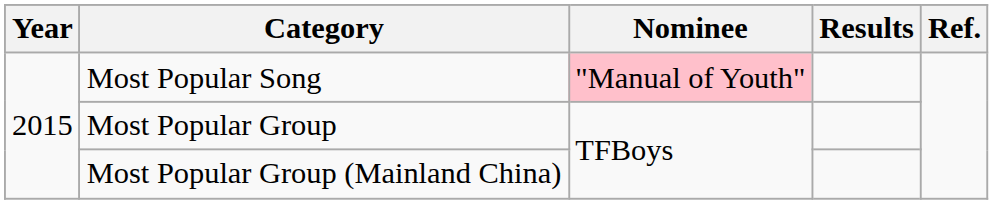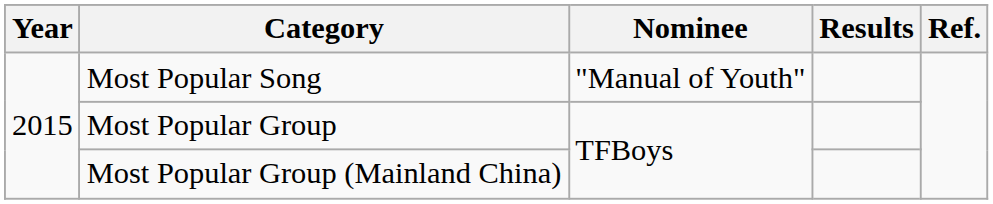(690, 76) pink background -> (690, 76) no background
